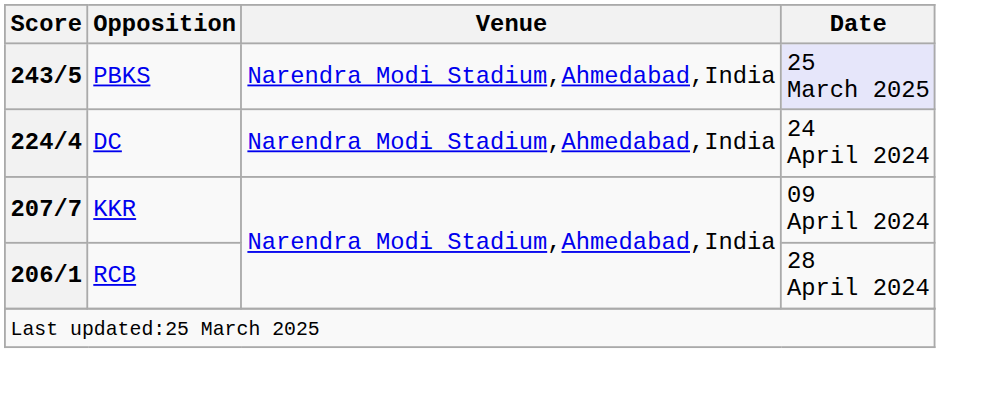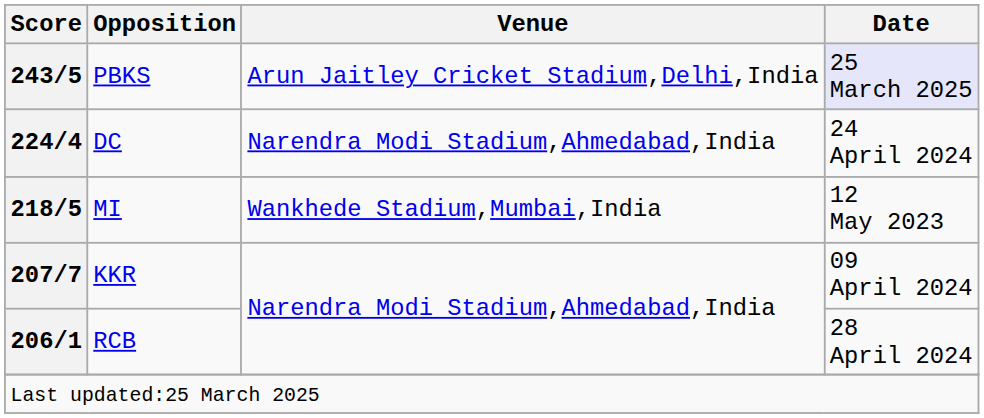(512, 77) Narendra Modi Stadium,Ahmedabad,India -> (533, 77) Arun Jaitley Cricket Stadium,Delhi,India
+ row: (108, 209)
